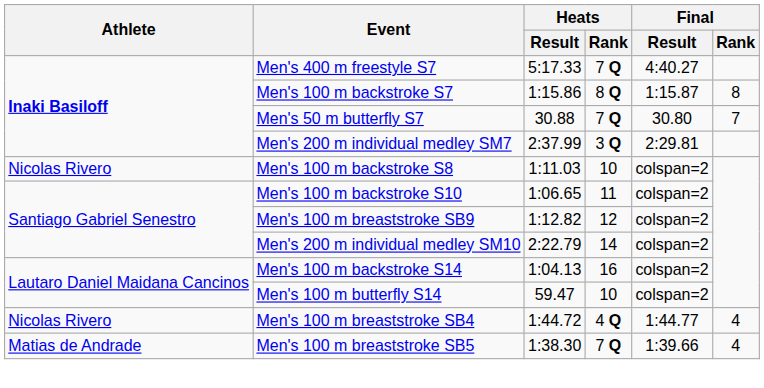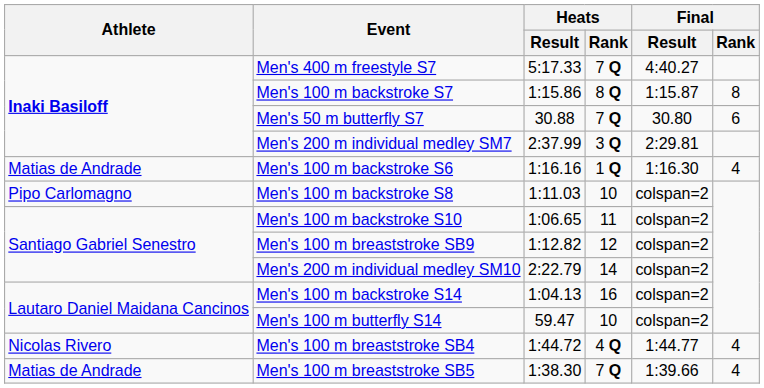(736, 119) 7 -> (736, 119) 6
+ row: (355, 169)
(60, 169) Nicolas Rivero -> (70, 194) Pipo Carlomagno
